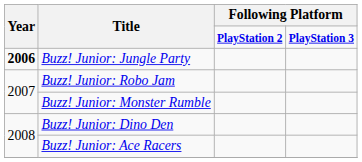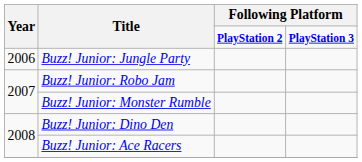(21, 59) bold -> (21, 59) normal
